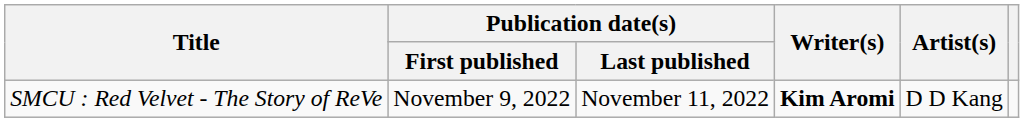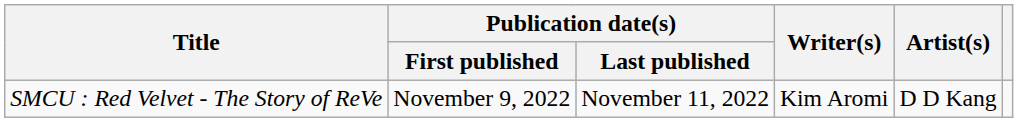(837, 98) bold -> (834, 98) normal
